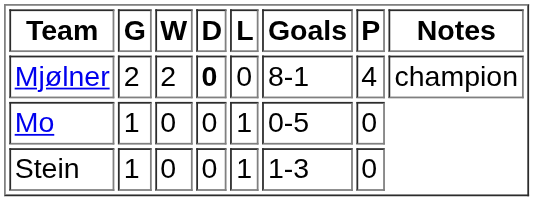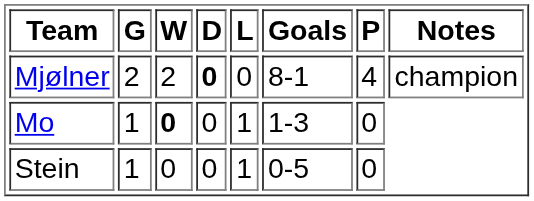(168, 122) normal -> (168, 122) bold
(288, 122) 0-5 -> (288, 122) 1-3
(288, 169) 1-3 -> (288, 169) 0-5
